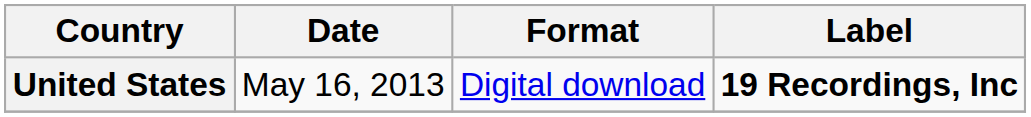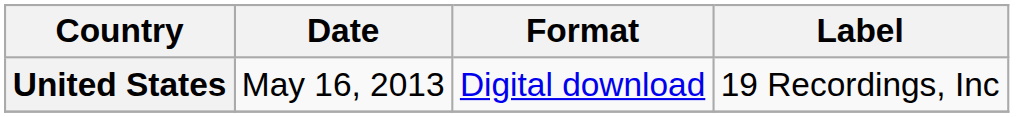(869, 84) bold -> (860, 84) normal
